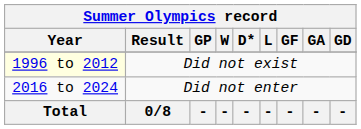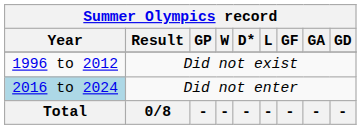(65, 64) lightyellow background -> (65, 64) no background
(65, 88) no background -> (65, 88) lightblue background
